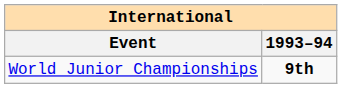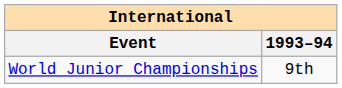(299, 70) bold -> (299, 70) normal
